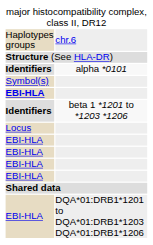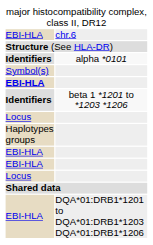(30, 40) Haplotypes groups -> (24, 34) EBI-HLA
(24, 140) EBI-HLA -> (30, 134) Haplotypes groups
(24, 176) EBI-HLA -> (18, 176) Locus
